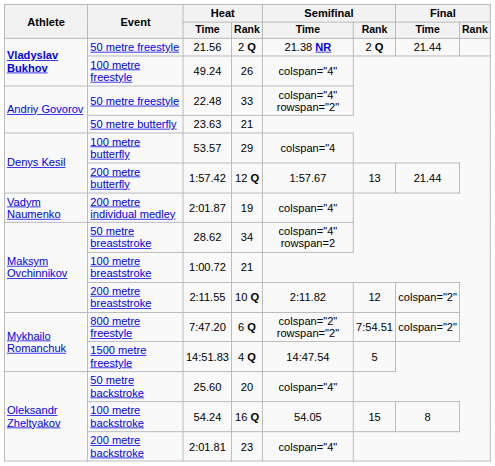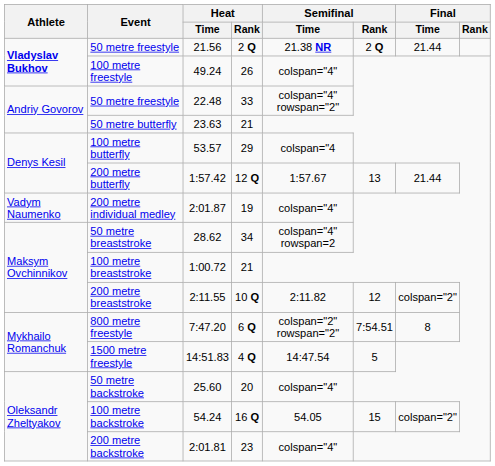(428, 327) colspan="2" -> (428, 327) 8
(428, 417) 8 -> (428, 417) colspan="2"
